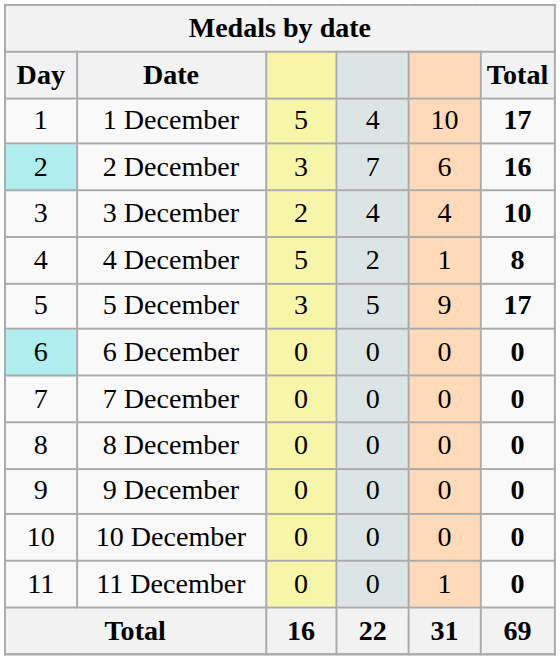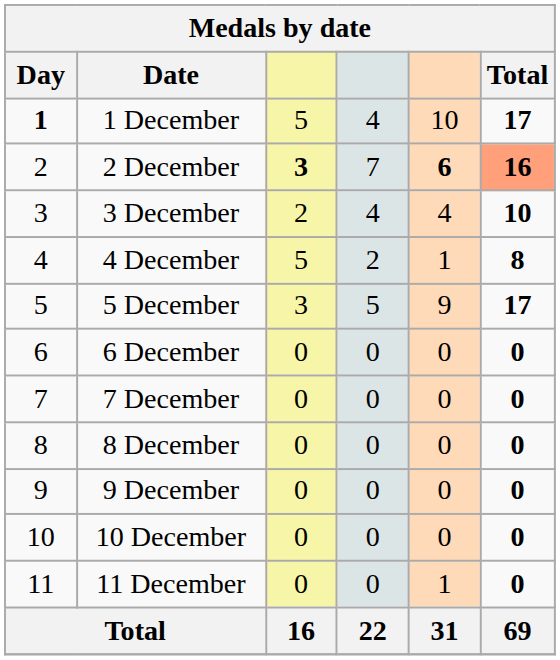(41, 120) normal -> (41, 120) bold
(41, 166) paleturquoise background -> (41, 166) no background
(301, 166) normal -> (301, 166) bold
(444, 166) normal -> (444, 166) bold
(518, 166) no background -> (518, 166) lightsalmon background
(41, 352) paleturquoise background -> (41, 352) no background
